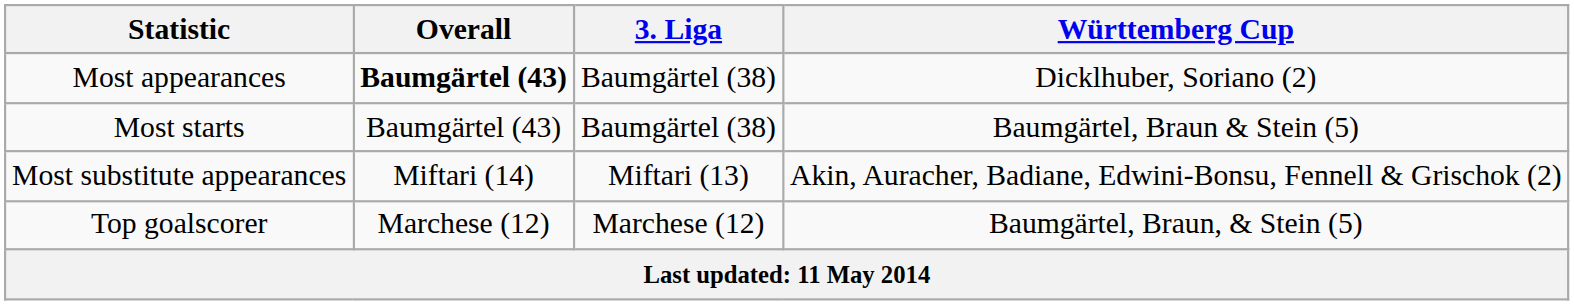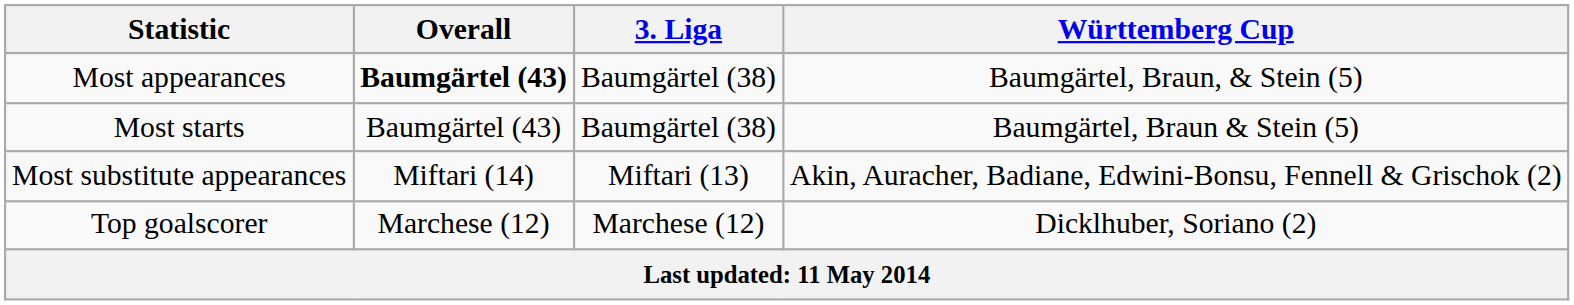(1176, 77) Dicklhuber, Soriano (2) -> (1176, 77) Baumgärtel, Braun, & Stein (5)
(1176, 224) Baumgärtel, Braun, & Stein (5) -> (1176, 224) Dicklhuber, Soriano (2)
